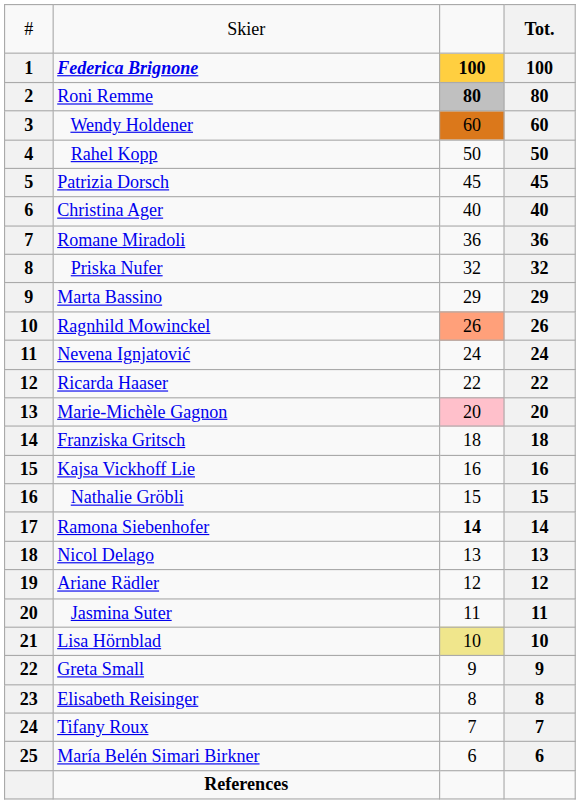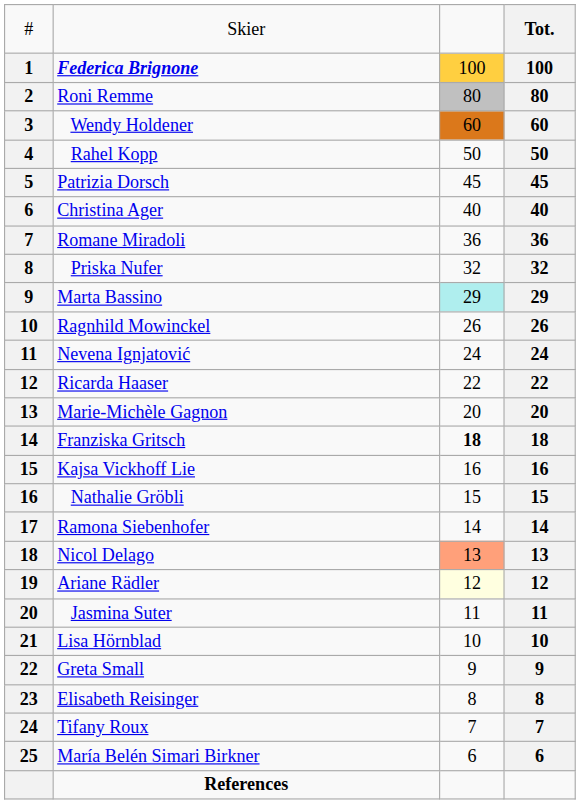(472, 67) bold -> (472, 67) normal
(472, 96) bold -> (472, 96) normal
(472, 297) no background -> (472, 297) paleturquoise background
(472, 325) lightsalmon background -> (472, 325) no background
(472, 411) pink background -> (472, 411) no background
(472, 440) normal -> (472, 440) bold
(472, 526) bold -> (472, 526) normal
(472, 555) no background -> (472, 555) lightsalmon background
(472, 583) no background -> (472, 583) lightyellow background
(472, 641) khaki background -> (472, 641) no background
